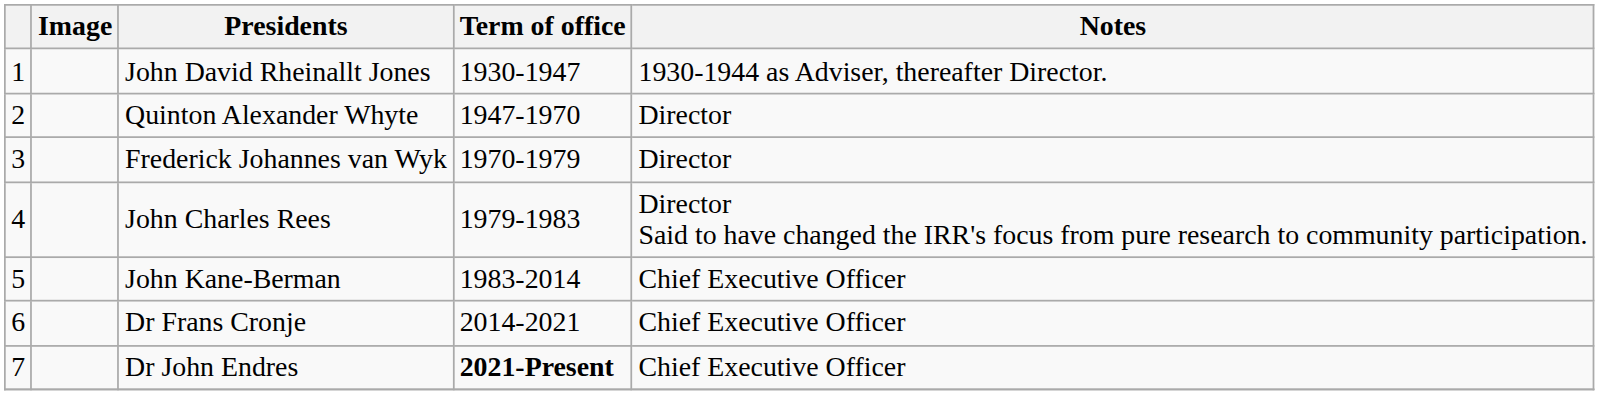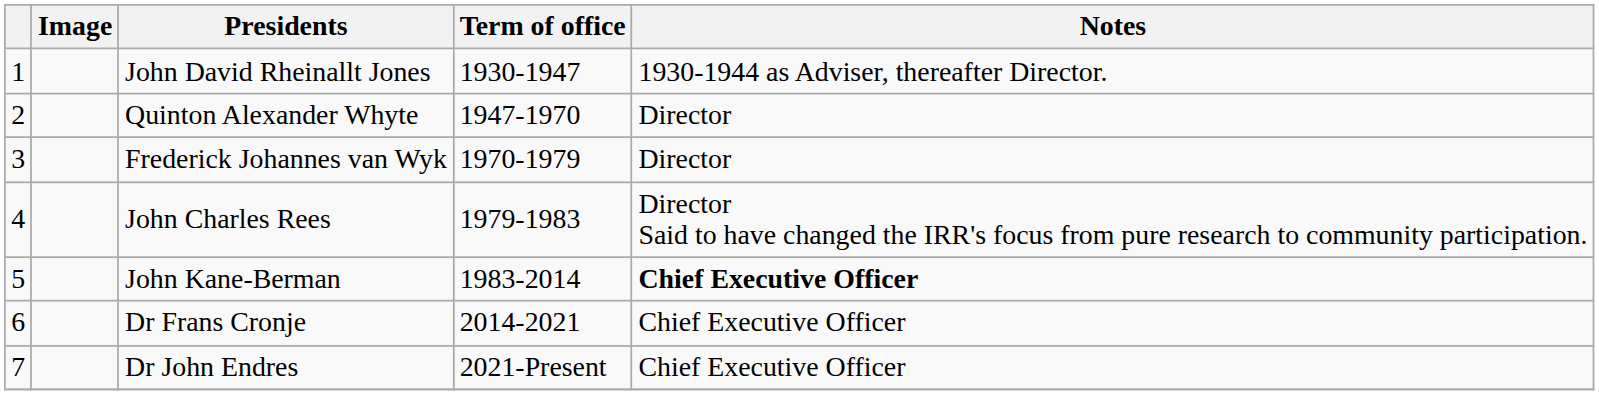(772, 278) normal -> (778, 278) bold
(537, 366) bold -> (533, 366) normal
